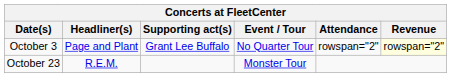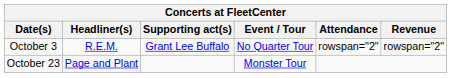(101, 47) Page and Plant -> (101, 47) R.E.M.
(414, 47) lightyellow background -> (414, 47) no background
(101, 64) R.E.M. -> (101, 64) Page and Plant
